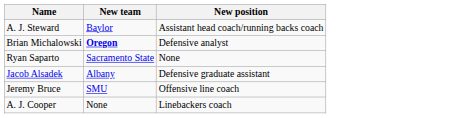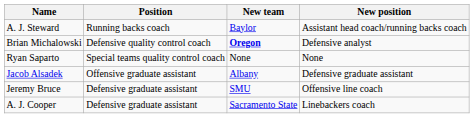+ column: (156, 12)
(120, 58) Sacramento State -> (240, 58) None
(97, 105) None -> (263, 105) Sacramento State
